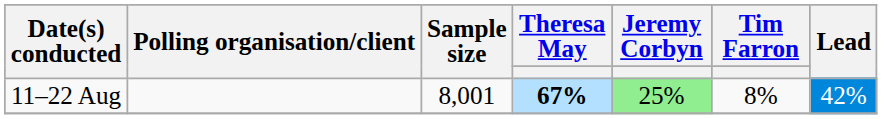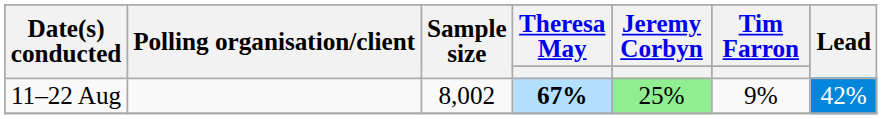(467, 96) 8,001 -> (467, 96) 8,002
(761, 96) 8% -> (761, 96) 9%
